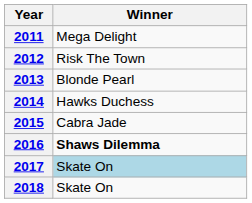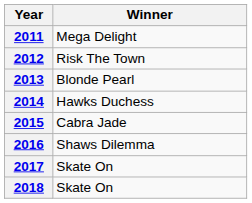(108, 144) bold -> (105, 144) normal
(85, 166) lightblue background -> (85, 166) no background
